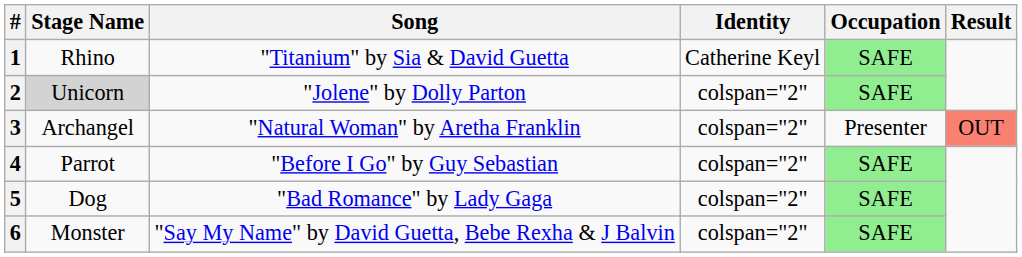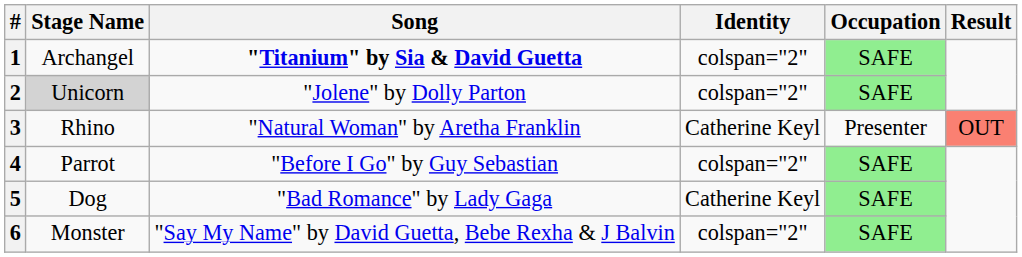(88, 57) Rhino -> (88, 57) Archangel
(415, 57) normal -> (415, 57) bold
(753, 57) Catherine Keyl -> (753, 57) colspan="2"
(88, 127) Archangel -> (88, 127) Rhino
(753, 127) colspan="2" -> (753, 127) Catherine Keyl
(753, 198) colspan="2" -> (753, 198) Catherine Keyl
